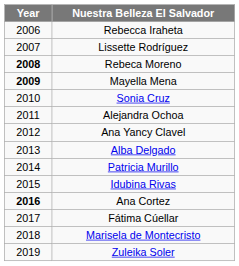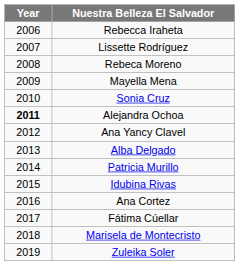(28, 64) bold -> (28, 64) normal
(28, 81) bold -> (28, 81) normal
(28, 116) normal -> (28, 116) bold
(28, 201) bold -> (28, 201) normal
